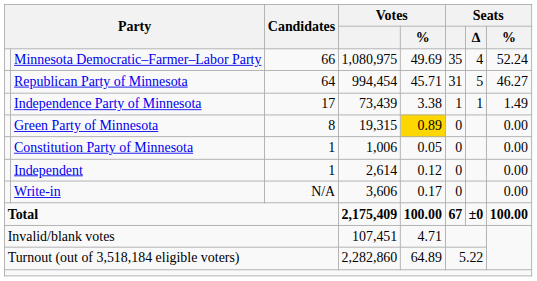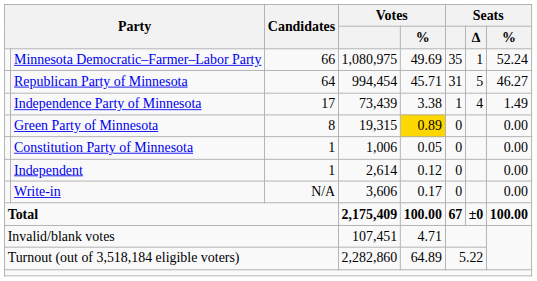(480, 59) 4 -> (480, 59) 1
(480, 103) 1 -> (480, 103) 4
